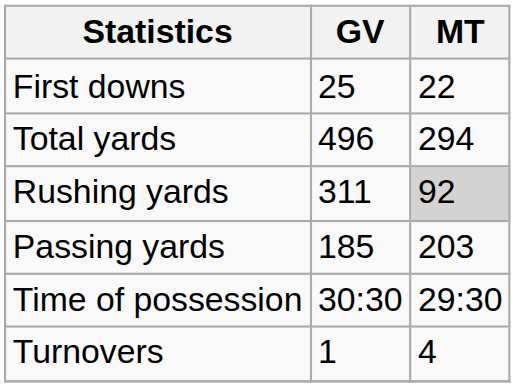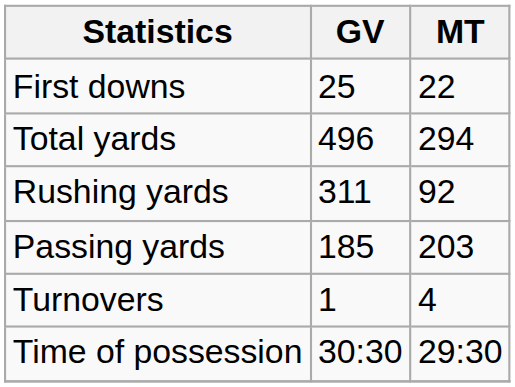(437, 192) lightgrey background -> (437, 192) no background
rows swapped: (88, 353) <-> (158, 299)
